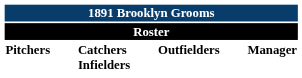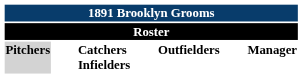(28, 50) no background -> (28, 50) lightgrey background
